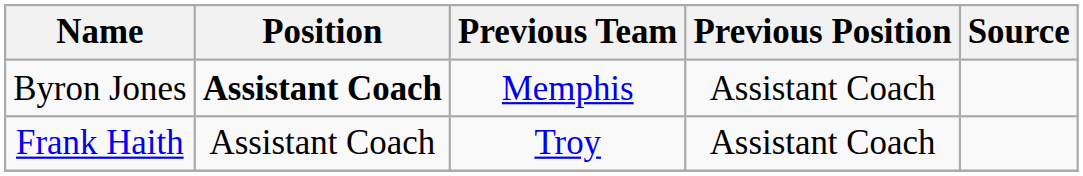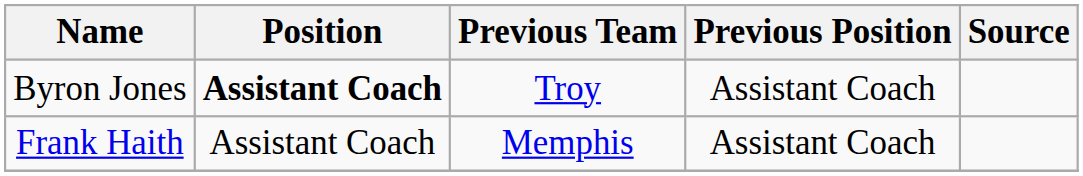(568, 87) Memphis -> (568, 87) Troy
(568, 142) Troy -> (568, 142) Memphis
